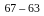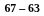(22, 7) normal -> (22, 7) bold
